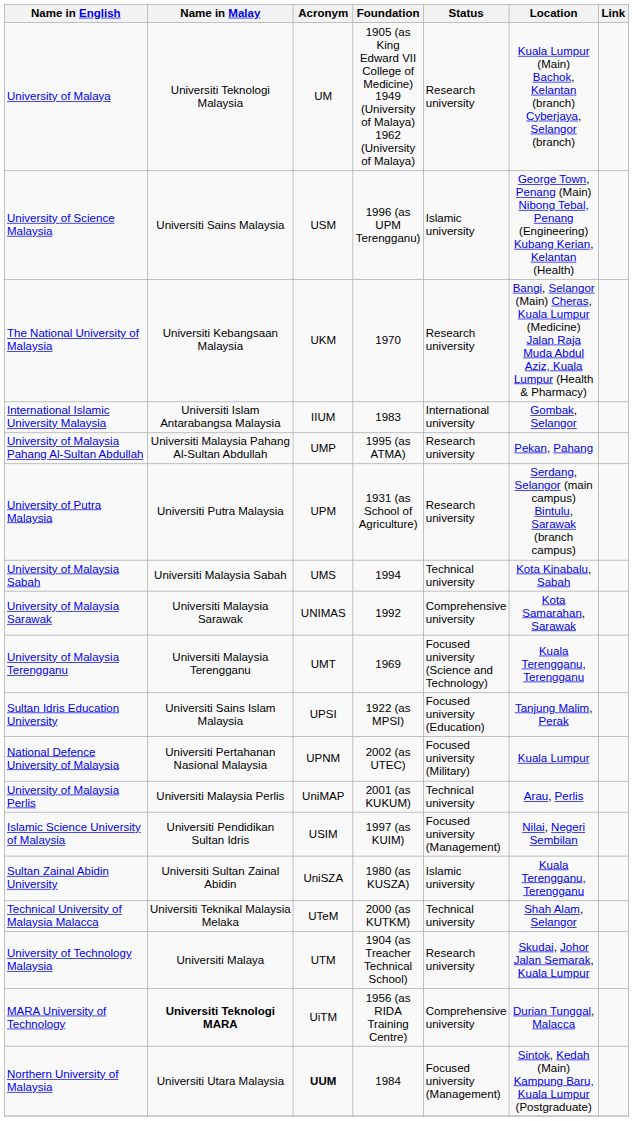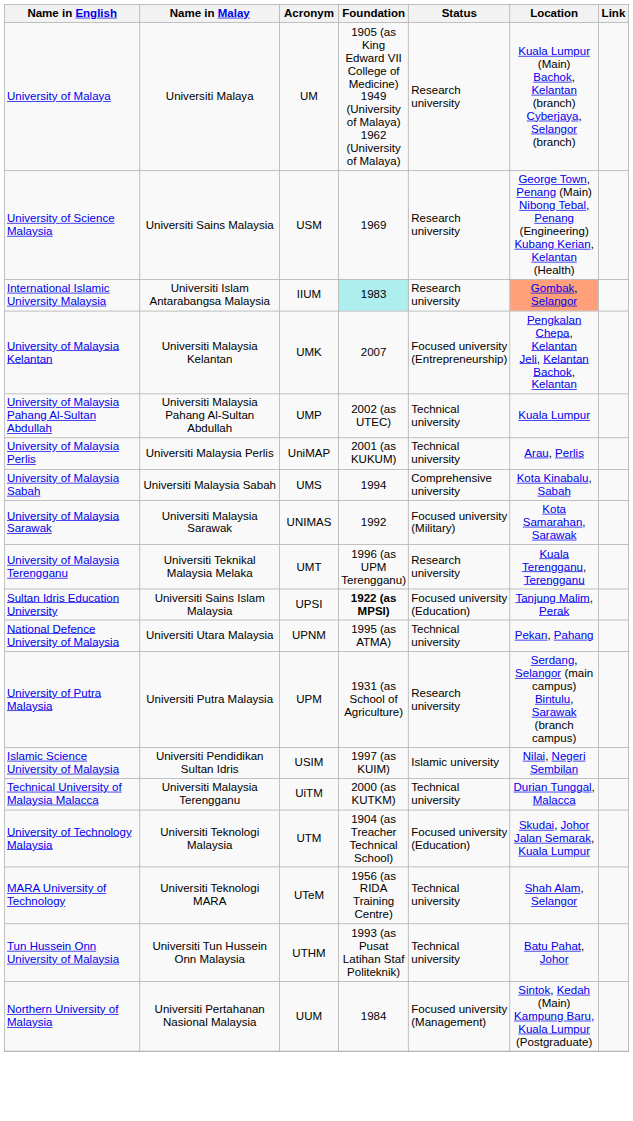(220, 96) Universiti Teknologi Malaysia -> (210, 96) Universiti Malaya
(388, 225) 1996 (as UPM Terengganu) -> (374, 225) 1969
(450, 225) Islamic university -> (436, 225) Research university
- row: (73, 340)
(388, 417) no background -> (374, 295) paleturquoise background
(457, 417) International university -> (436, 295) Research university
(554, 417) no background -> (554, 295) lightsalmon background
+ row: (63, 352)
(388, 448) 1995 (as ATMA) -> (374, 416) 2002 (as UTEC)
(450, 448) Research university -> (436, 416) Technical university
(554, 448) Pekan, Pahang -> (554, 416) Kuala Lumpur
rows swapped: (63, 796) <-> (54, 512)
(450, 575) Technical university -> (452, 484) Comprehensive university
(466, 613) Comprehensive university -> (459, 522) Focused university (Military)
(220, 664) Universiti Malaysia Terengganu -> (210, 566) Universiti Teknikal Malaysia Melaka
(388, 664) 1969 -> (374, 566) 1996 (as UPM Terengganu)
(459, 664) Focused university (Science and Technology) -> (436, 566) Research university
(388, 714) normal -> (374, 604) bold
(220, 758) Universiti Pertahanan Nasional Malaysia -> (210, 635) Universiti Utara Malaysia
(388, 758) 2002 (as UTEC) -> (374, 635) 1995 (as ATMA)
(450, 758) Focused university (Military) -> (436, 635) Technical university
(554, 758) Kuala Lumpur -> (554, 635) Pekan, Pahang
(463, 834) Focused university (Management) -> (455, 763) Islamic university
- row: (58, 878)
(220, 916) Universiti Teknikal Malaysia Melaka -> (210, 794) Universiti Malaysia Terengganu
(323, 916) UTeM -> (309, 794) UiTM
(554, 916) Shah Alam, Selangor -> (554, 794) Durian Tunggal, Malacca
(220, 960) Universiti Malaya -> (210, 838) Universiti Teknologi Malaysia
(450, 960) Research university -> (459, 838) Focused university (Education)
(220, 1017) bold -> (210, 895) normal
(323, 1017) UiTM -> (309, 895) UTeM
(466, 1017) Comprehensive university -> (436, 895) Technical university
(554, 1017) Durian Tunggal, Malacca -> (554, 895) Shah Alam, Selangor
+ row: (63, 952)
(220, 1081) Universiti Utara Malaysia -> (210, 1016) Universiti Pertahanan Nasional Malaysia
(323, 1081) bold -> (309, 1016) normal
